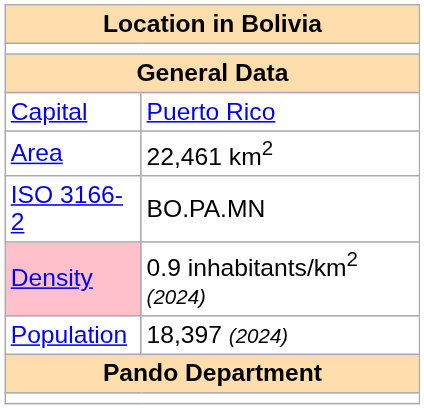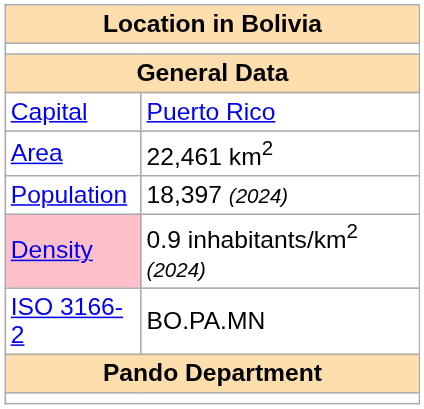(67, 209) ISO 3166-2 -> (69, 195) Population
(206, 209) BO.PA.MN -> (217, 195) 18,397 (2024)
(69, 334) Population -> (67, 320) ISO 3166-2
(217, 334) 18,397 (2024) -> (206, 320) BO.PA.MN
